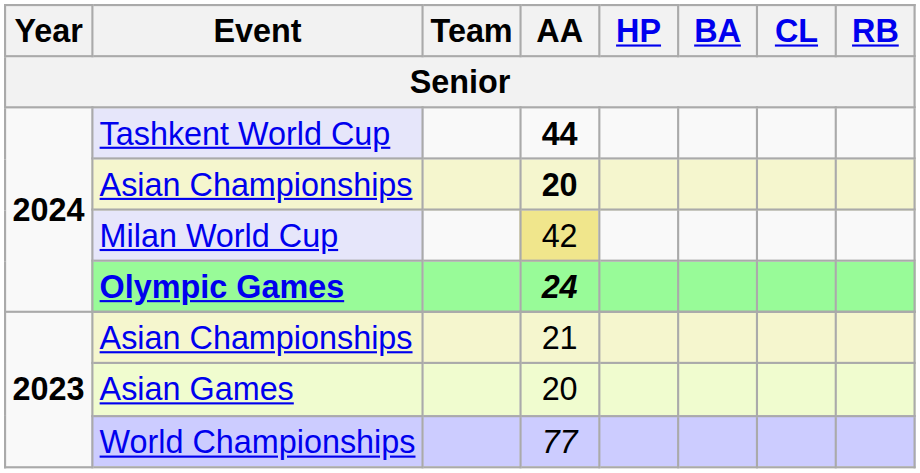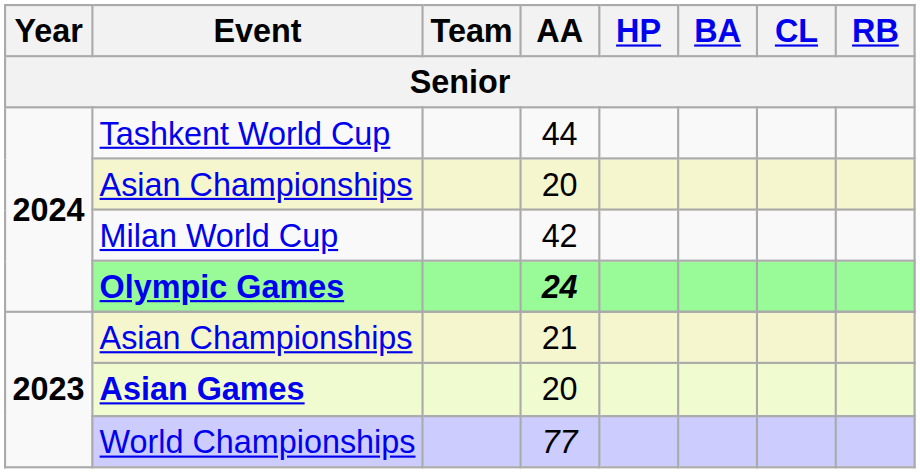(245, 133) lavender background -> (245, 133) no background
(560, 133) bold -> (560, 133) normal
(560, 185) bold -> (560, 185) normal
(219, 236) lavender background -> (219, 236) no background
(560, 236) khaki background -> (560, 236) no background
(197, 390) normal -> (202, 390) bold
